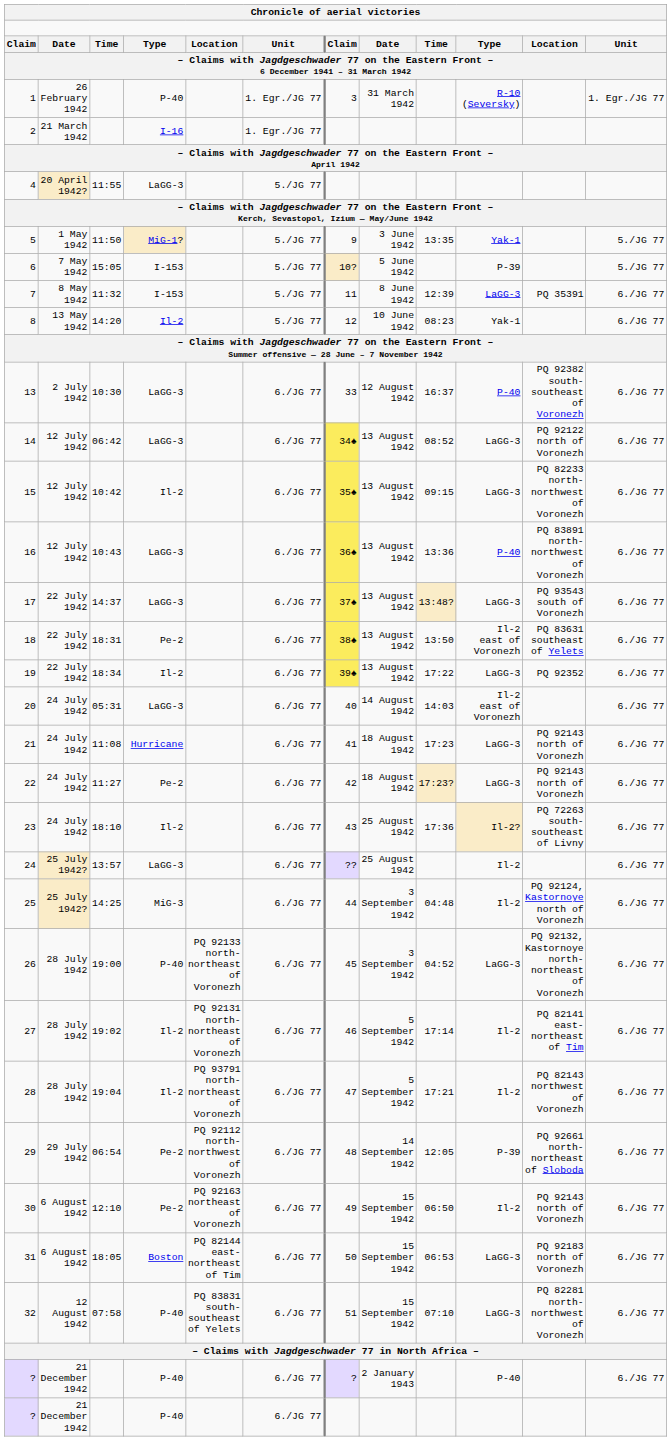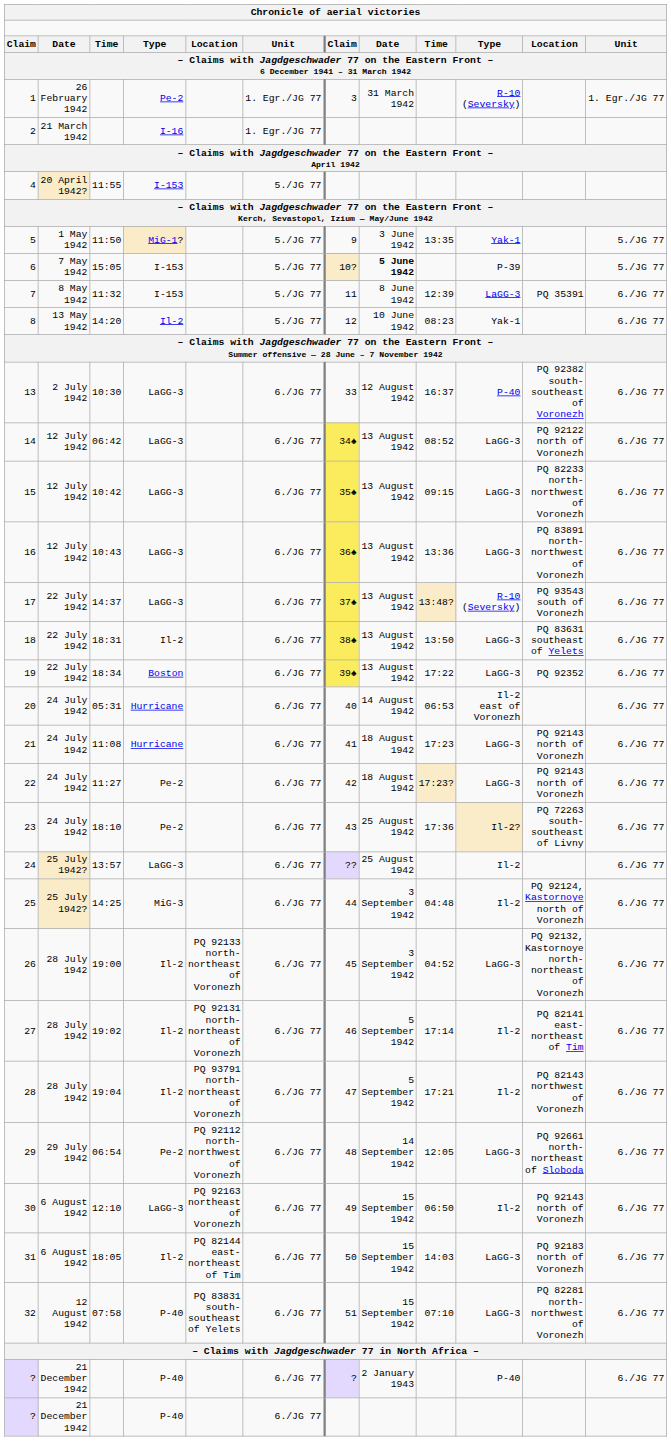(172, 98) P-40 -> (172, 98) Pe-2
(166, 185) LaGG-3 -> (169, 185) I-153
(396, 267) normal -> (396, 267) bold
(172, 492) Il-2 -> (166, 492) LaGG-3
(509, 552) P-40 -> (503, 552) LaGG-3
(503, 602) LaGG-3 -> (491, 602) R-10 (Seversky)
(172, 640) Pe-2 -> (172, 640) Il-2
(497, 640) Il-2 east of Voronezh -> (503, 640) LaGG-3
(172, 673) Il-2 -> (166, 673) Boston
(166, 706) LaGG-3 -> (157, 706) Hurricane
(439, 706) 14:03 -> (439, 706) 06:53
(172, 827) Il-2 -> (172, 827) Pe-2
(172, 964) P-40 -> (172, 964) Il-2
(509, 1153) P-39 -> (503, 1153) LaGG-3
(172, 1208) Pe-2 -> (166, 1208) LaGG-3
(166, 1258) Boston -> (172, 1258) Il-2
(439, 1258) 06:53 -> (439, 1258) 14:03
